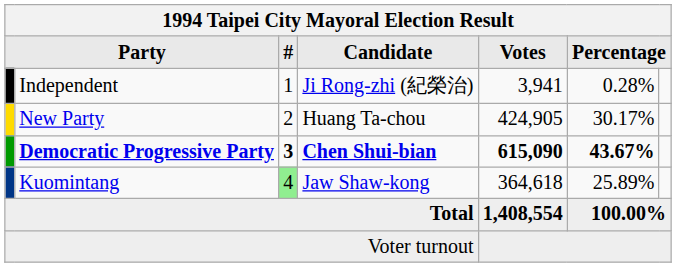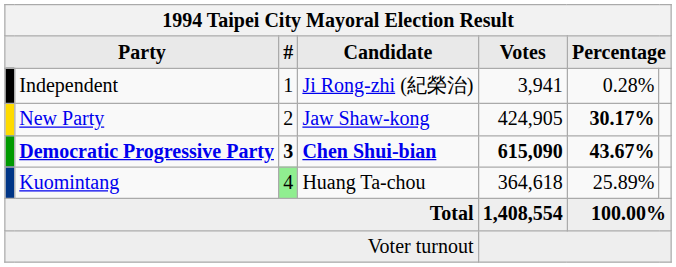(364, 119) Huang Ta-chou -> (366, 119) Jaw Shaw-kong
(624, 119) normal -> (622, 119) bold
(366, 182) Jaw Shaw-kong -> (364, 182) Huang Ta-chou
